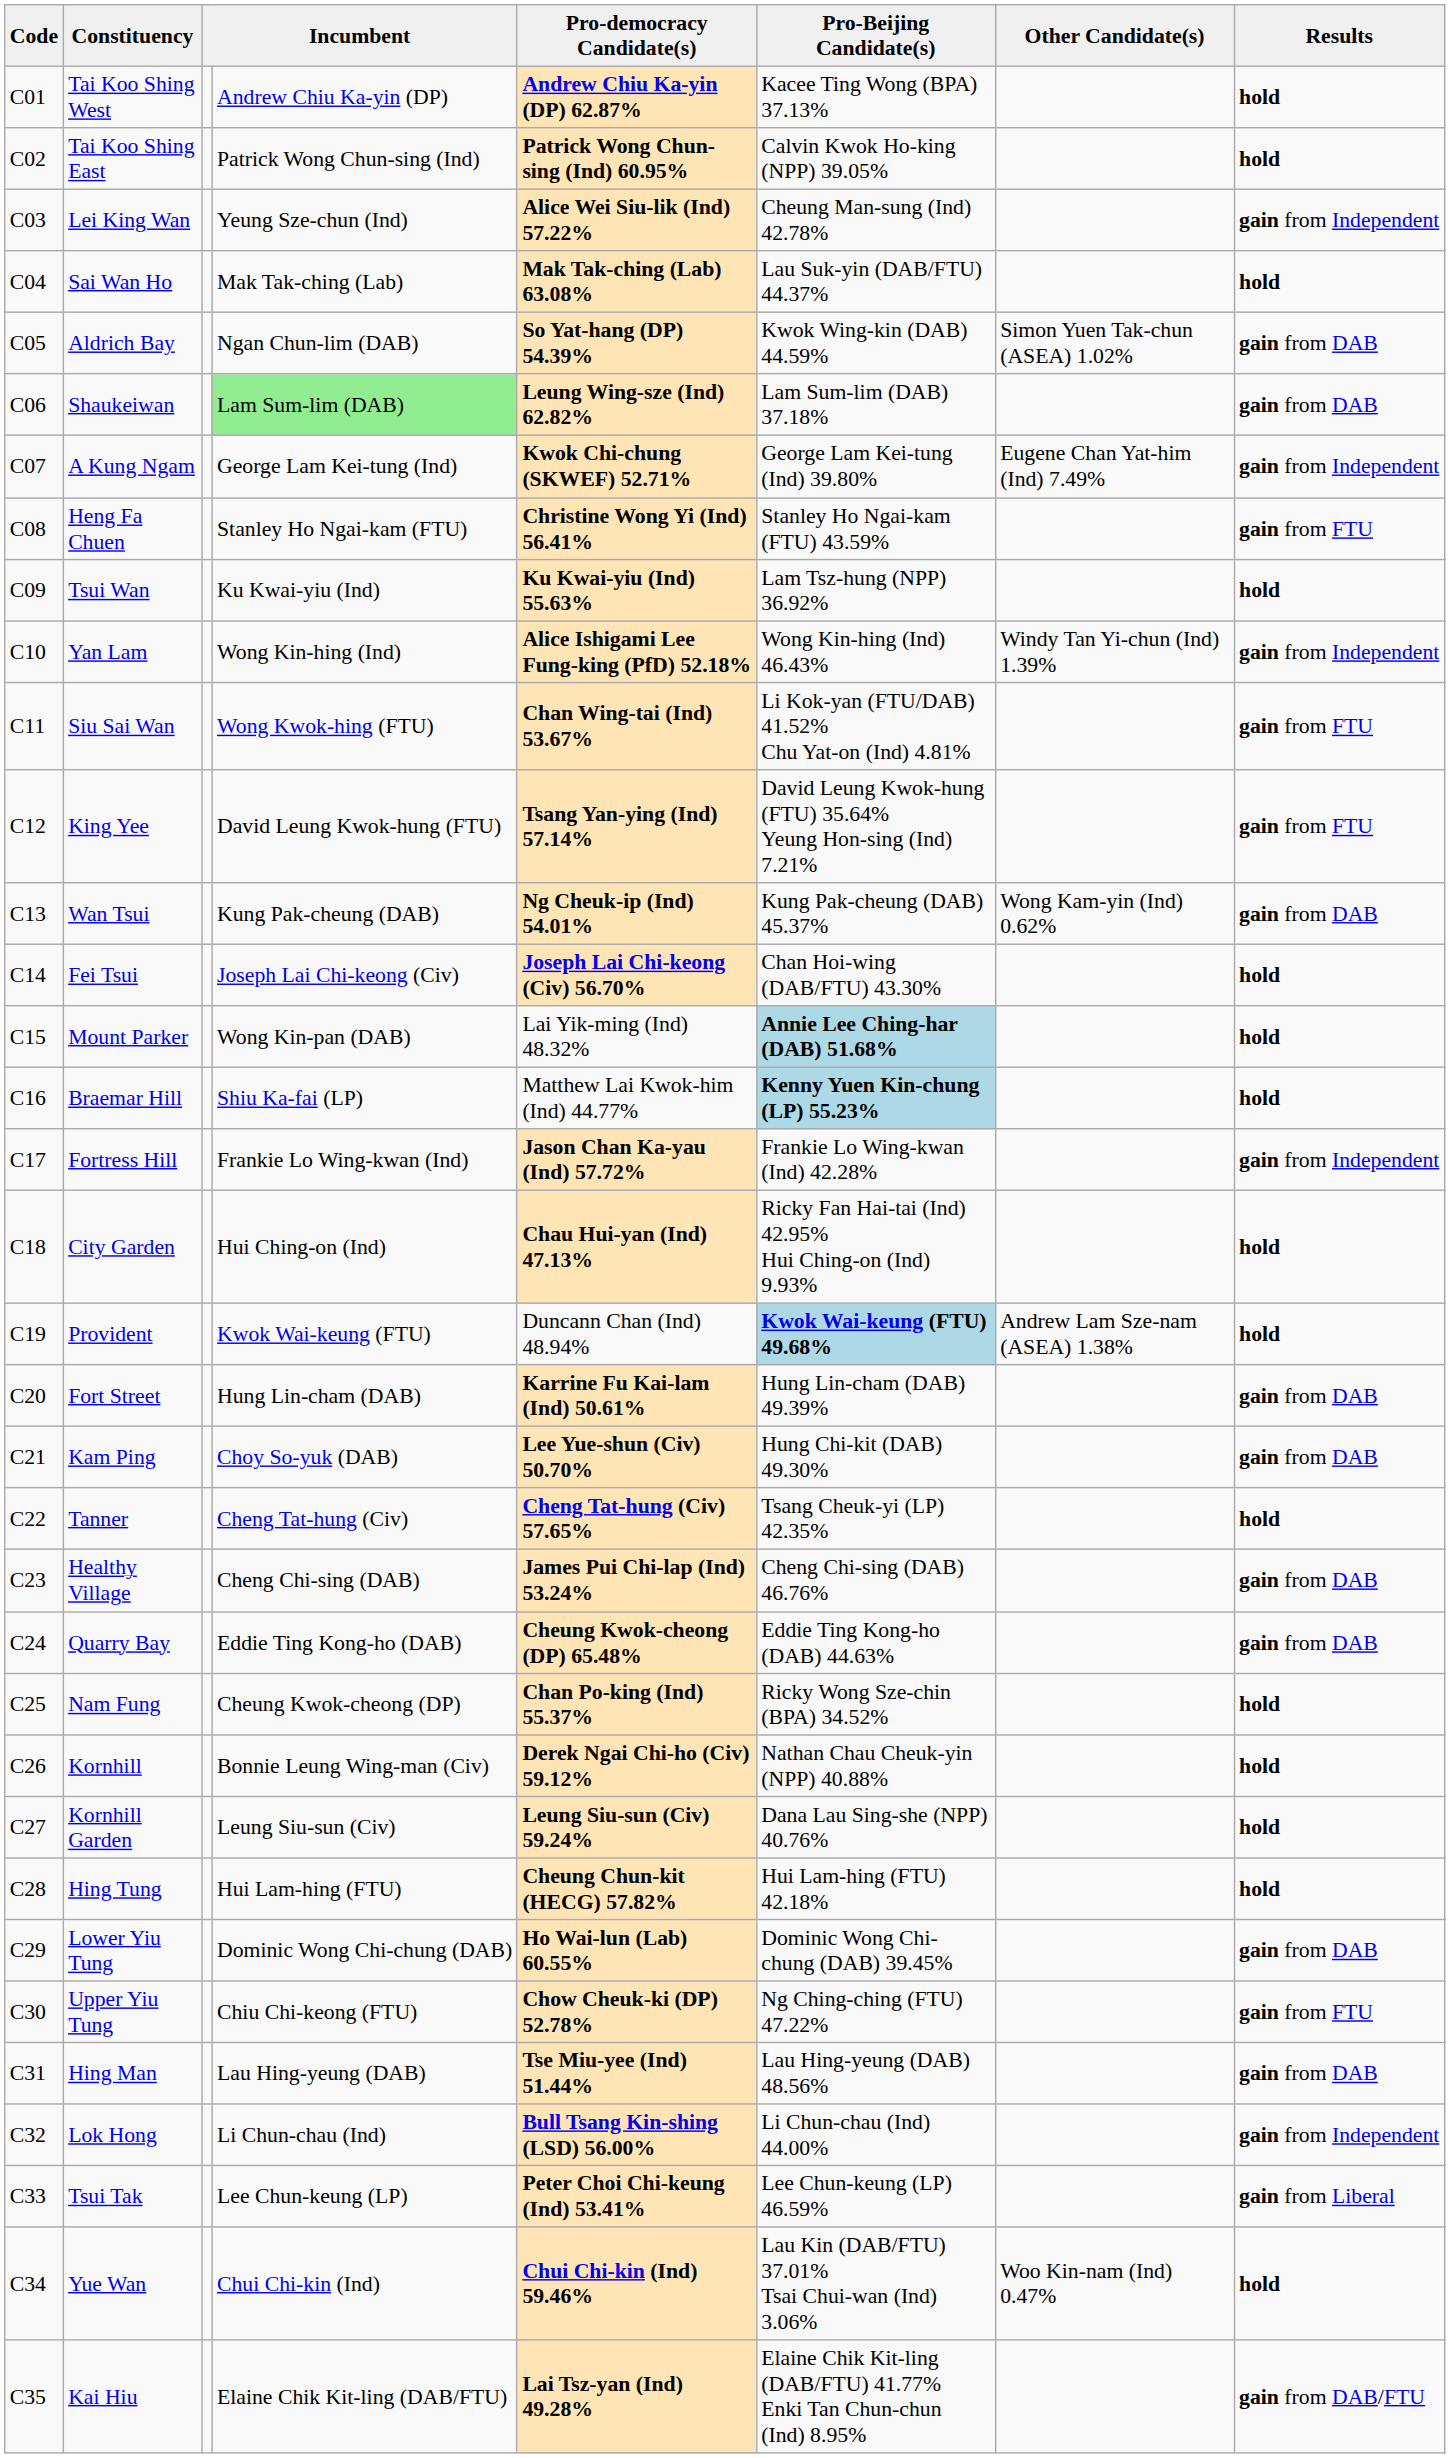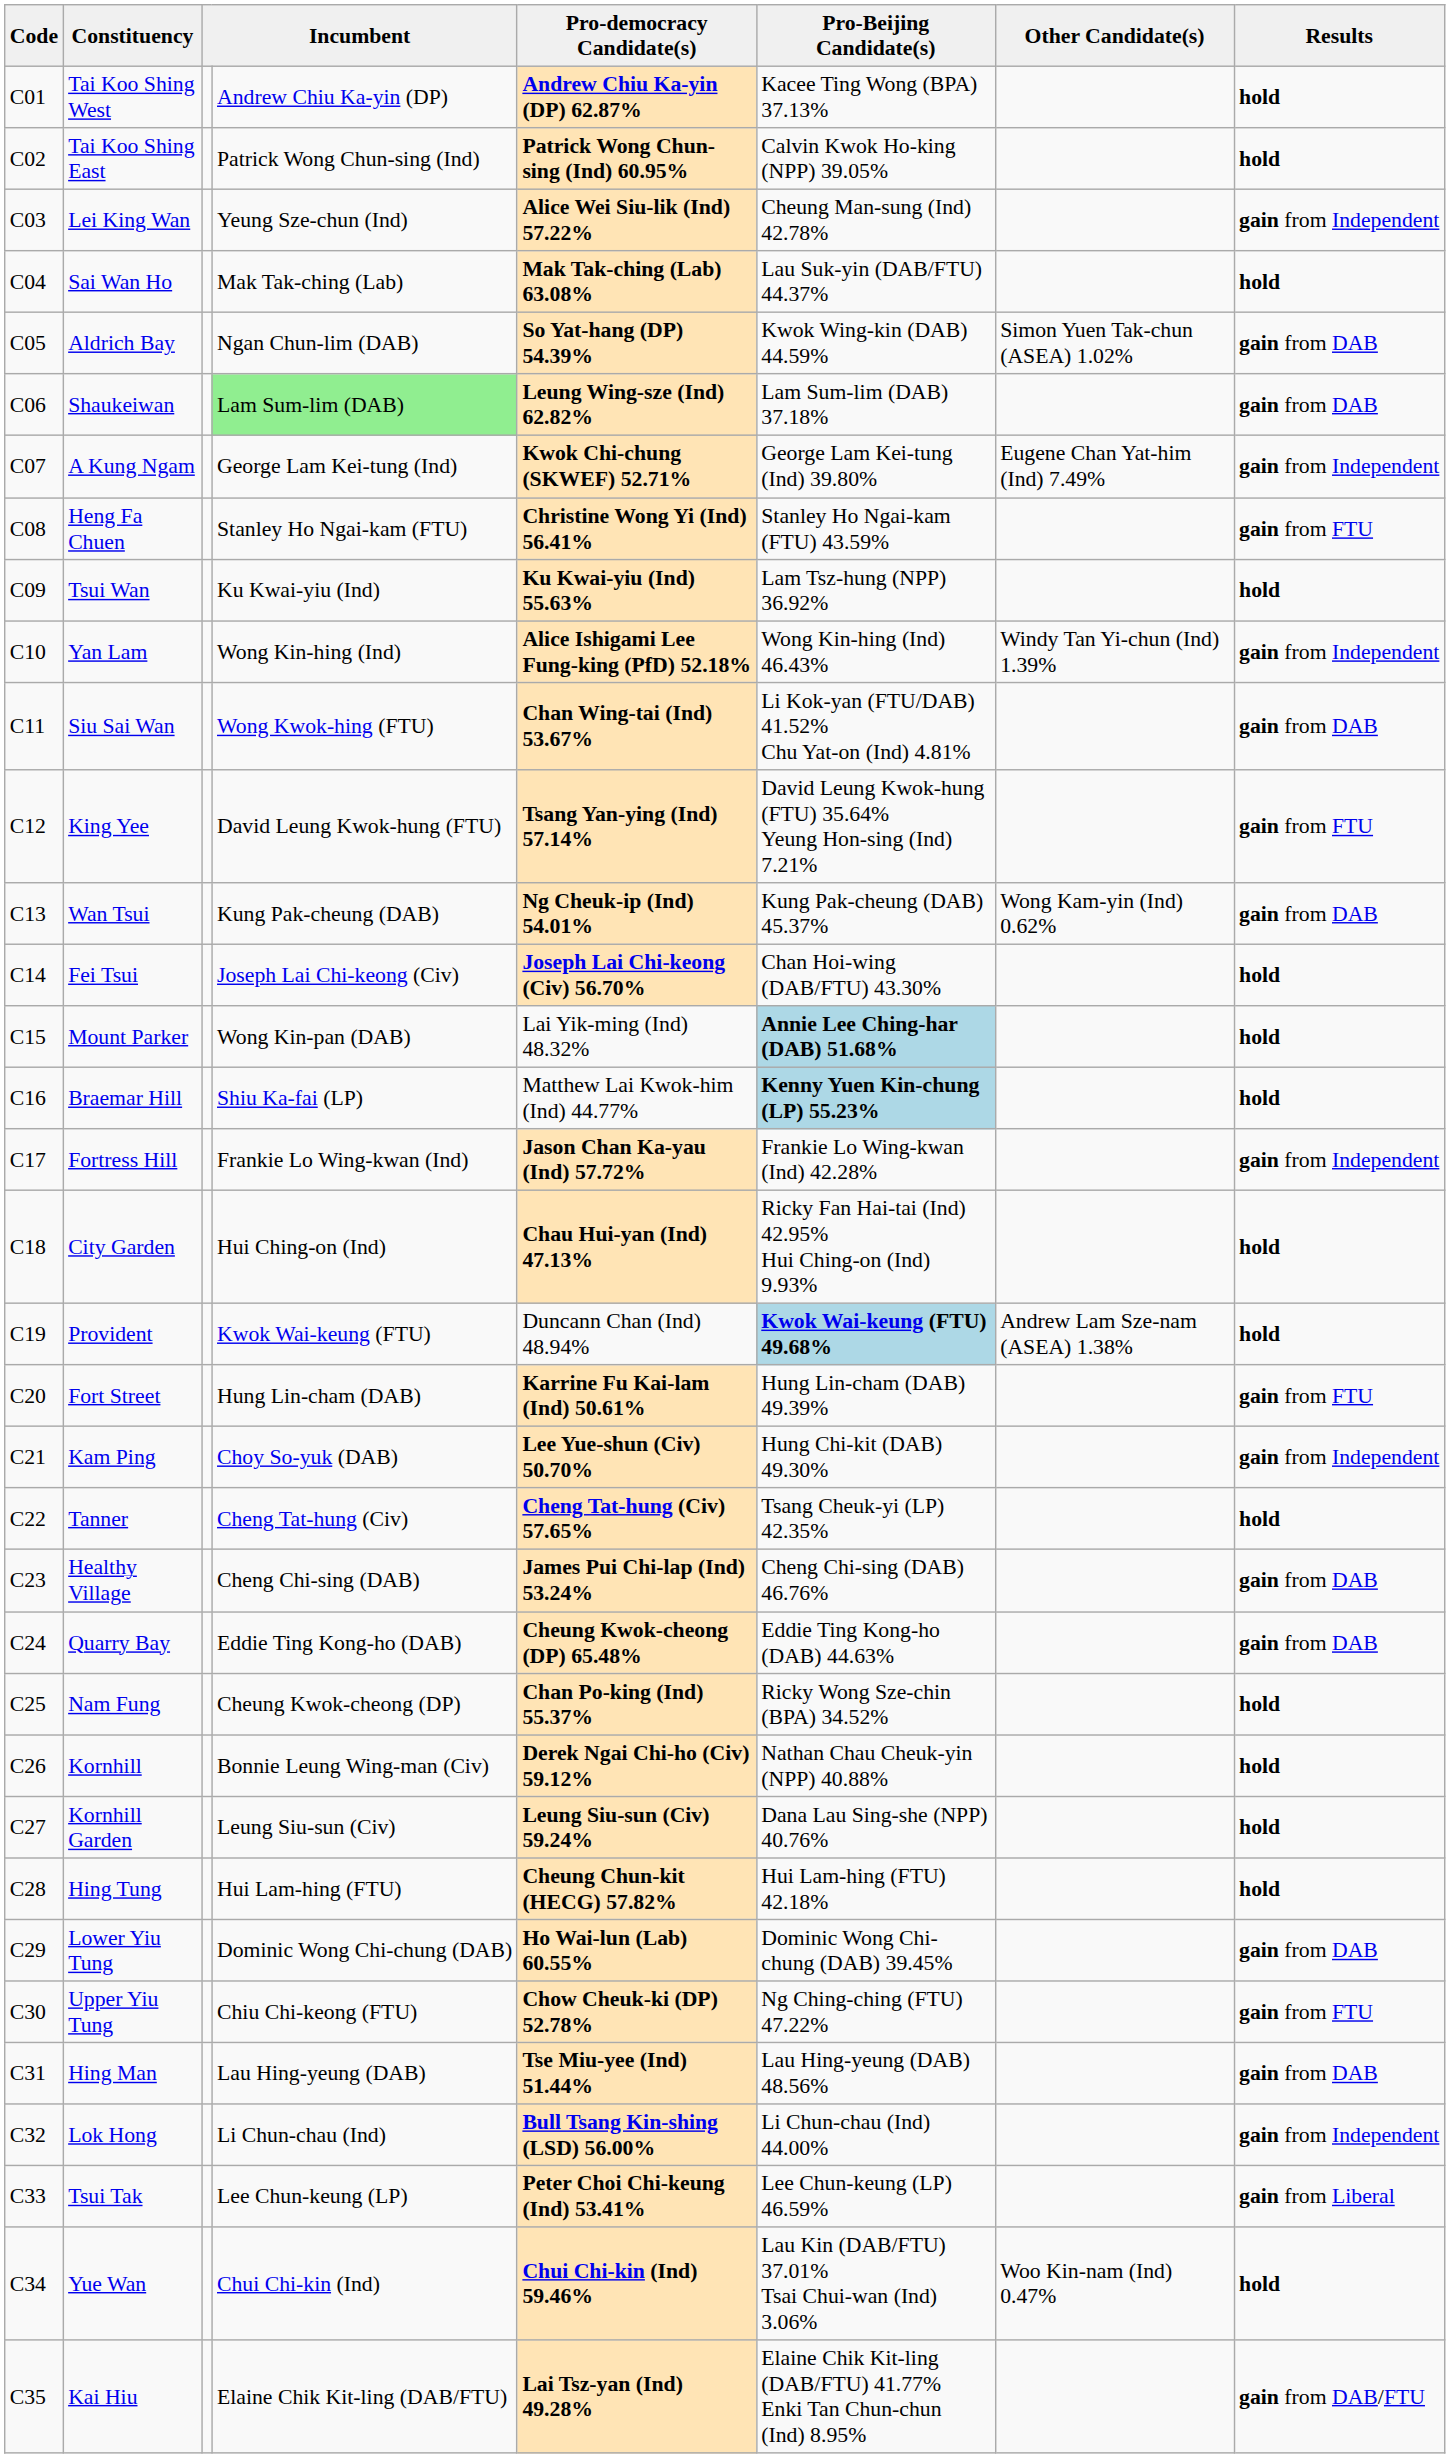(1306, 725) gain from FTU -> (1308, 725) gain from DAB
(1308, 1395) gain from DAB -> (1306, 1395) gain from FTU
(1308, 1457) gain from DAB -> (1339, 1457) gain from Independent
